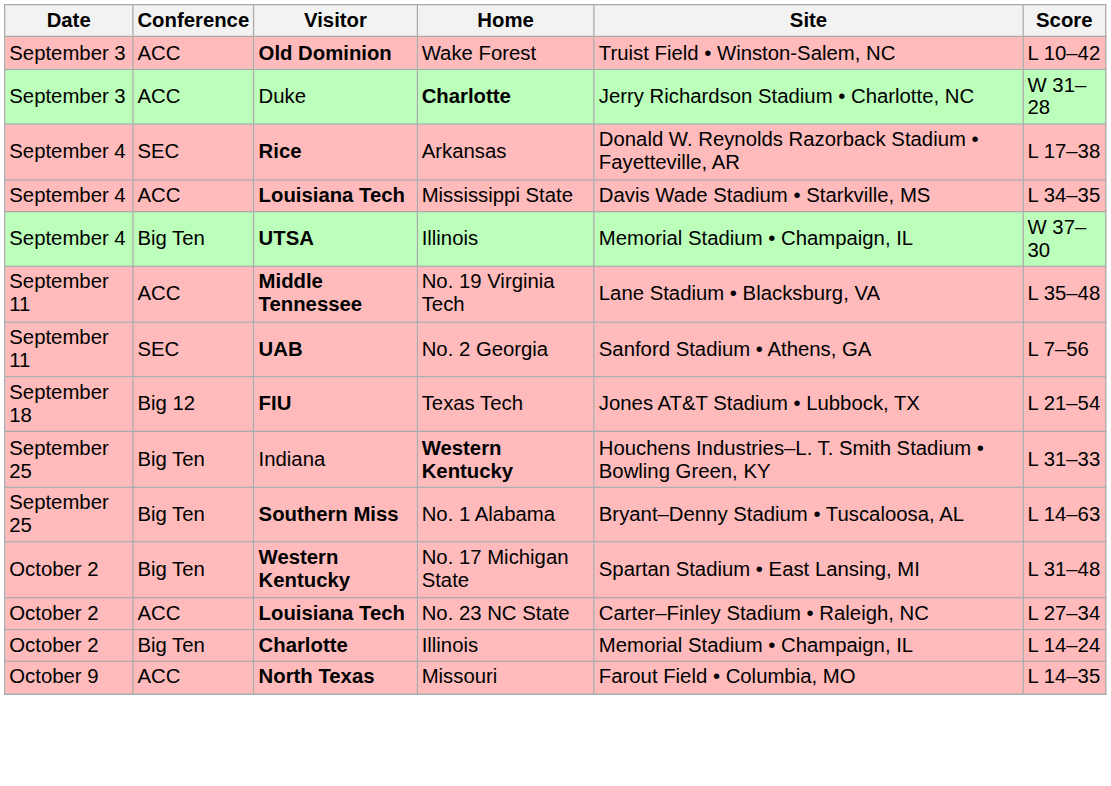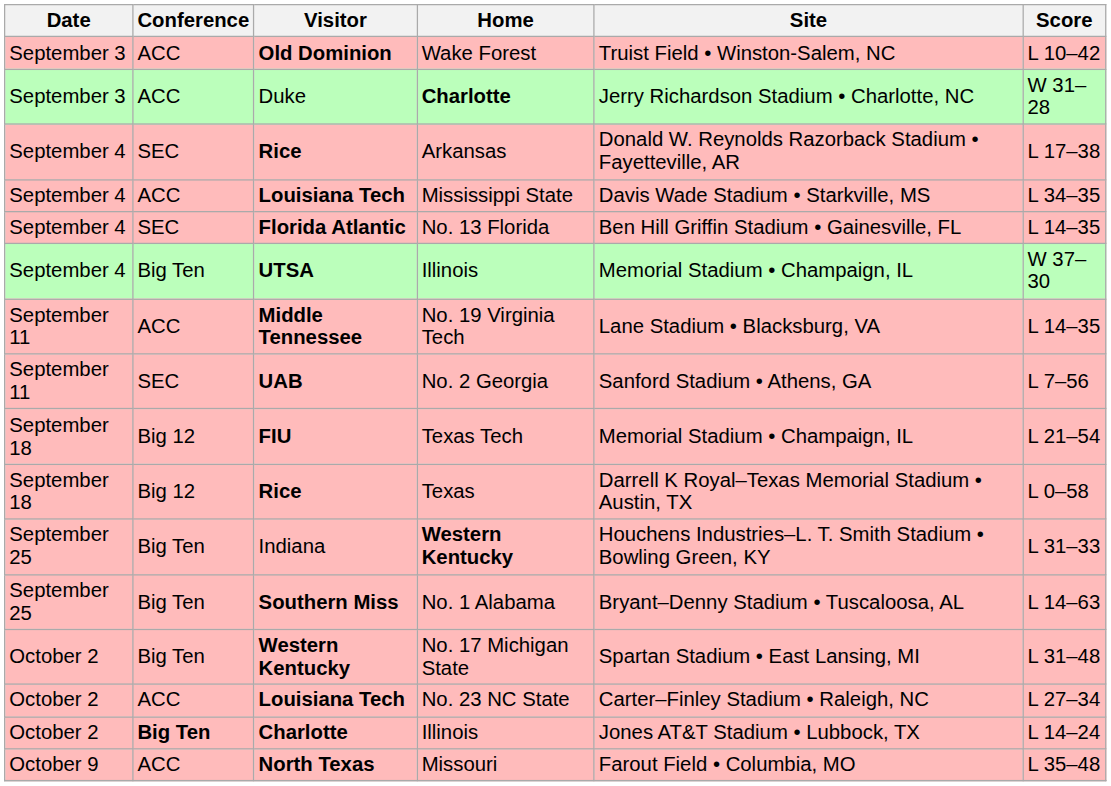+ row: (332, 227)
(1064, 293) L 35–48 -> (1064, 326) L 14–35
(759, 404) Jones AT&T Stadium • Lubbock, TX -> (756, 436) Memorial Stadium • Champaign, IL
+ row: (280, 491)
(171, 645) normal -> (174, 732) bold
(756, 645) Memorial Stadium • Champaign, IL -> (759, 732) Jones AT&T Stadium • Lubbock, TX
(1064, 677) L 14–35 -> (1064, 764) L 35–48
